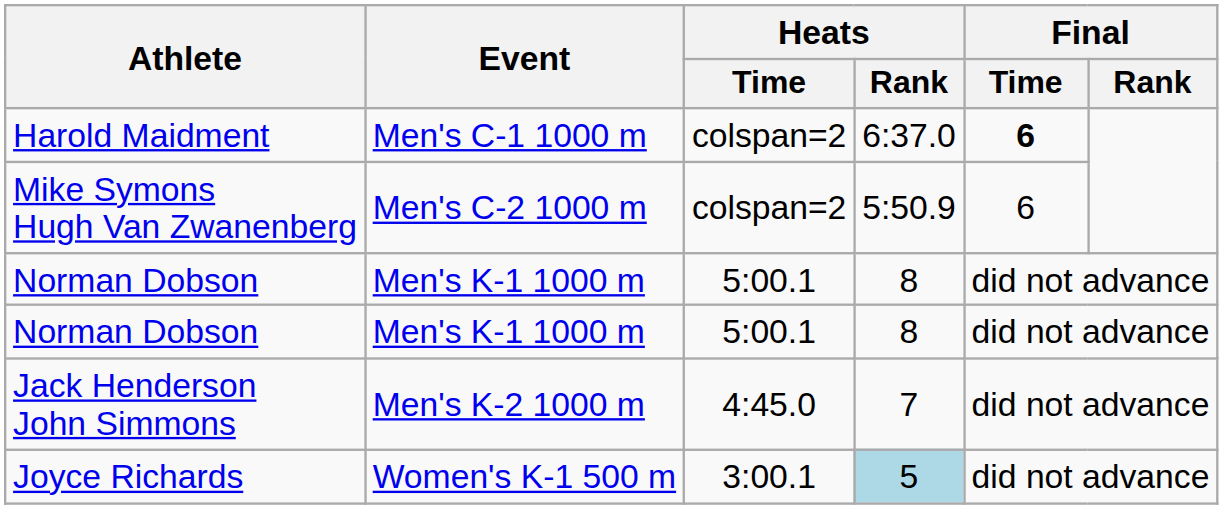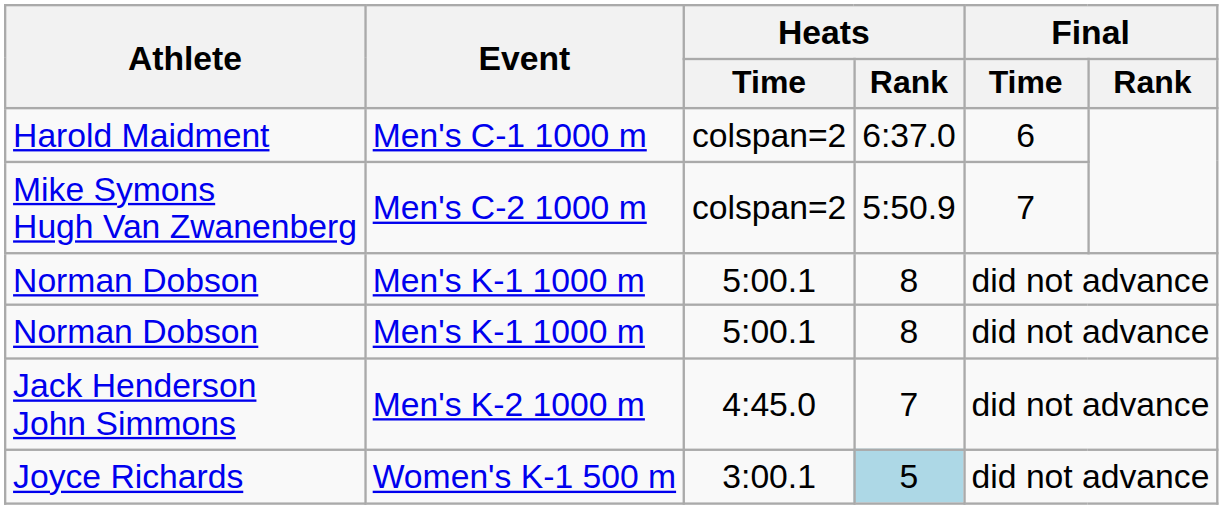(1026, 136) bold -> (1026, 136) normal
(1026, 208) 6 -> (1026, 208) 7
